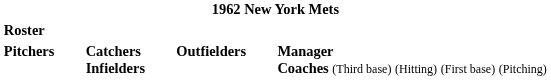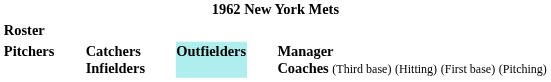(211, 51) no background -> (211, 51) paleturquoise background
